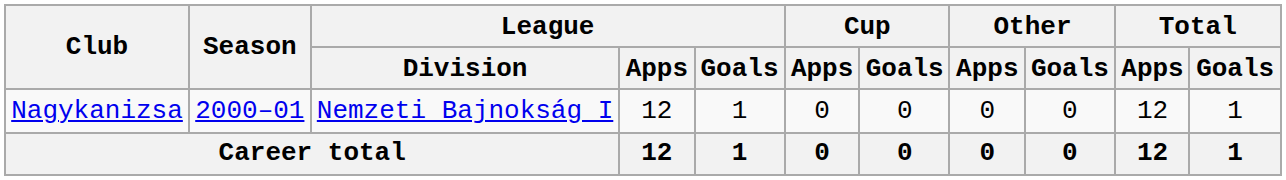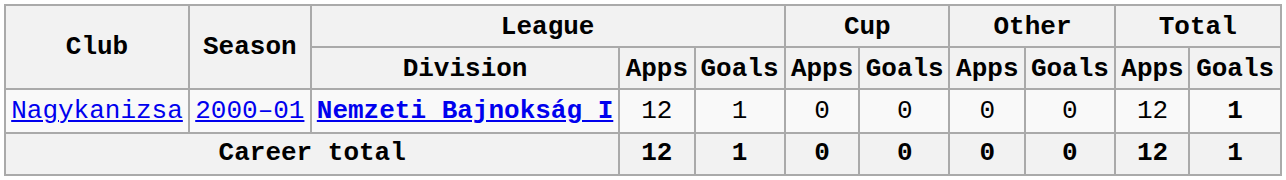(465, 111) normal -> (465, 111) bold
(1235, 111) normal -> (1235, 111) bold
